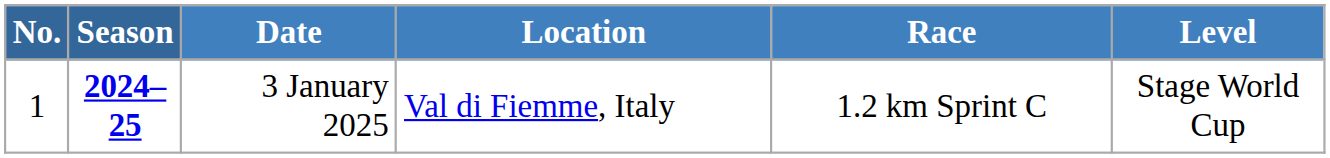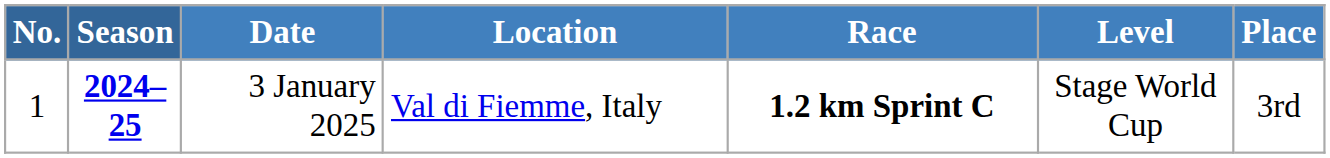+ column: (1279, 31)
(942, 105) normal -> (882, 105) bold
